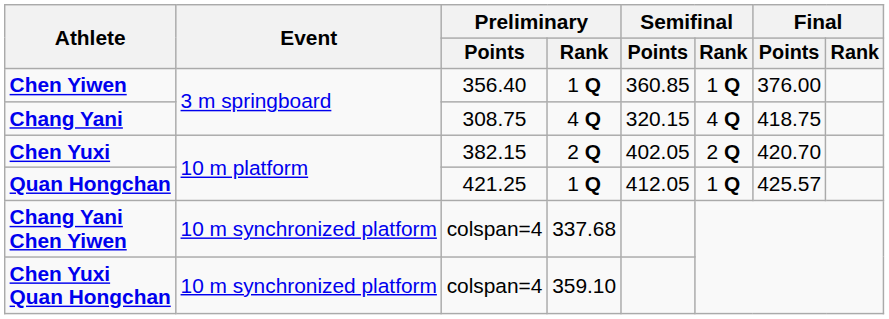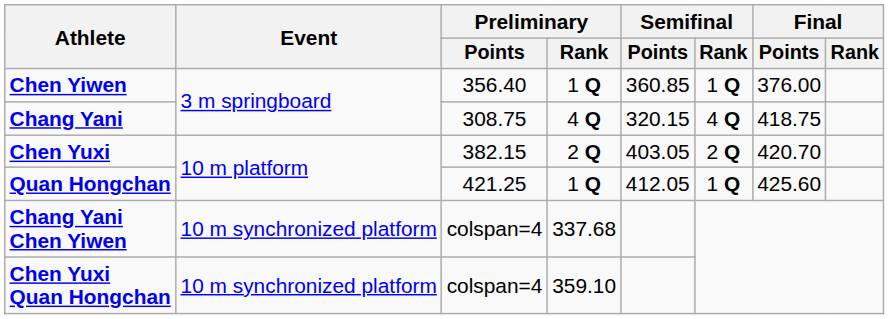(658, 152) 402.05 -> (658, 152) 403.05
(789, 185) 425.57 -> (789, 185) 425.60
